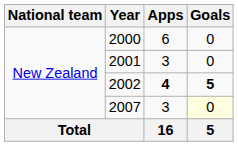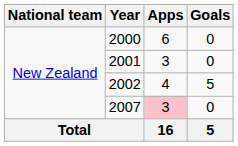(166, 84) bold -> (166, 84) normal
(210, 84) bold -> (210, 84) normal
(166, 107) no background -> (166, 107) pink background
(210, 107) lightyellow background -> (210, 107) no background
